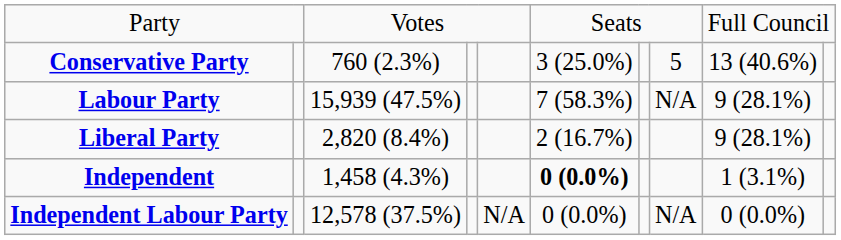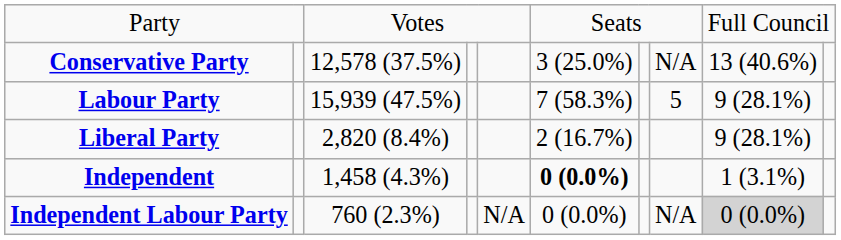(386, 61) 760 (2.3%) -> (386, 61) 12,578 (37.5%)
(676, 61) 5 -> (676, 61) N/A
(676, 100) N/A -> (676, 100) 5
(386, 215) 12,578 (37.5%) -> (386, 215) 760 (2.3%)
(763, 215) no background -> (763, 215) lightgrey background
